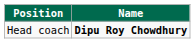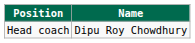(131, 30) bold -> (131, 30) normal
